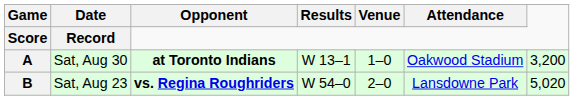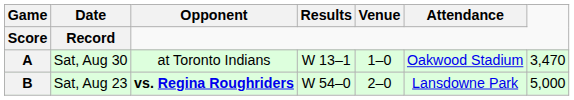(214, 60) bold -> (214, 60) normal
(548, 60) 3,200 -> (548, 60) 3,470
(548, 83) 5,020 -> (548, 83) 5,000
